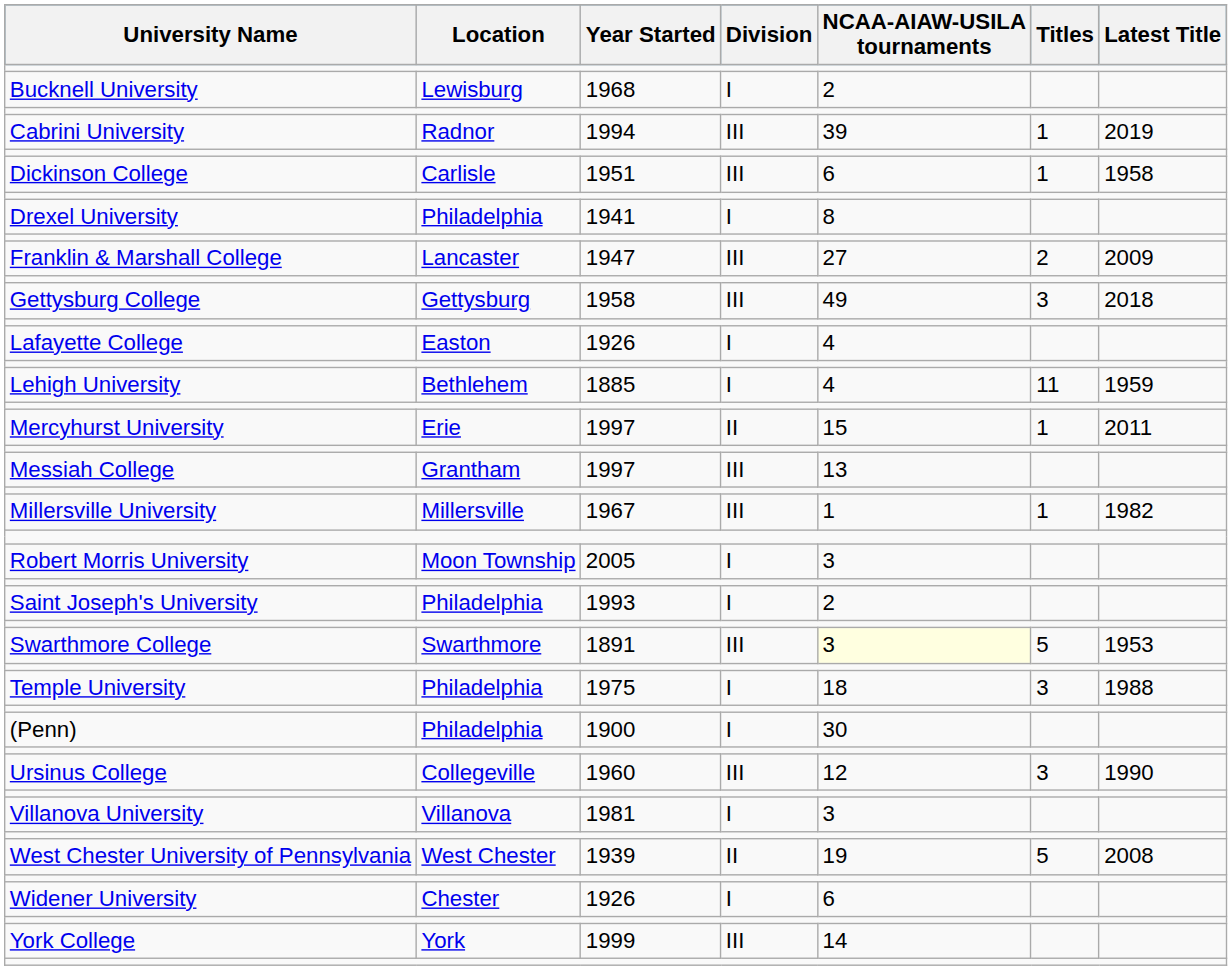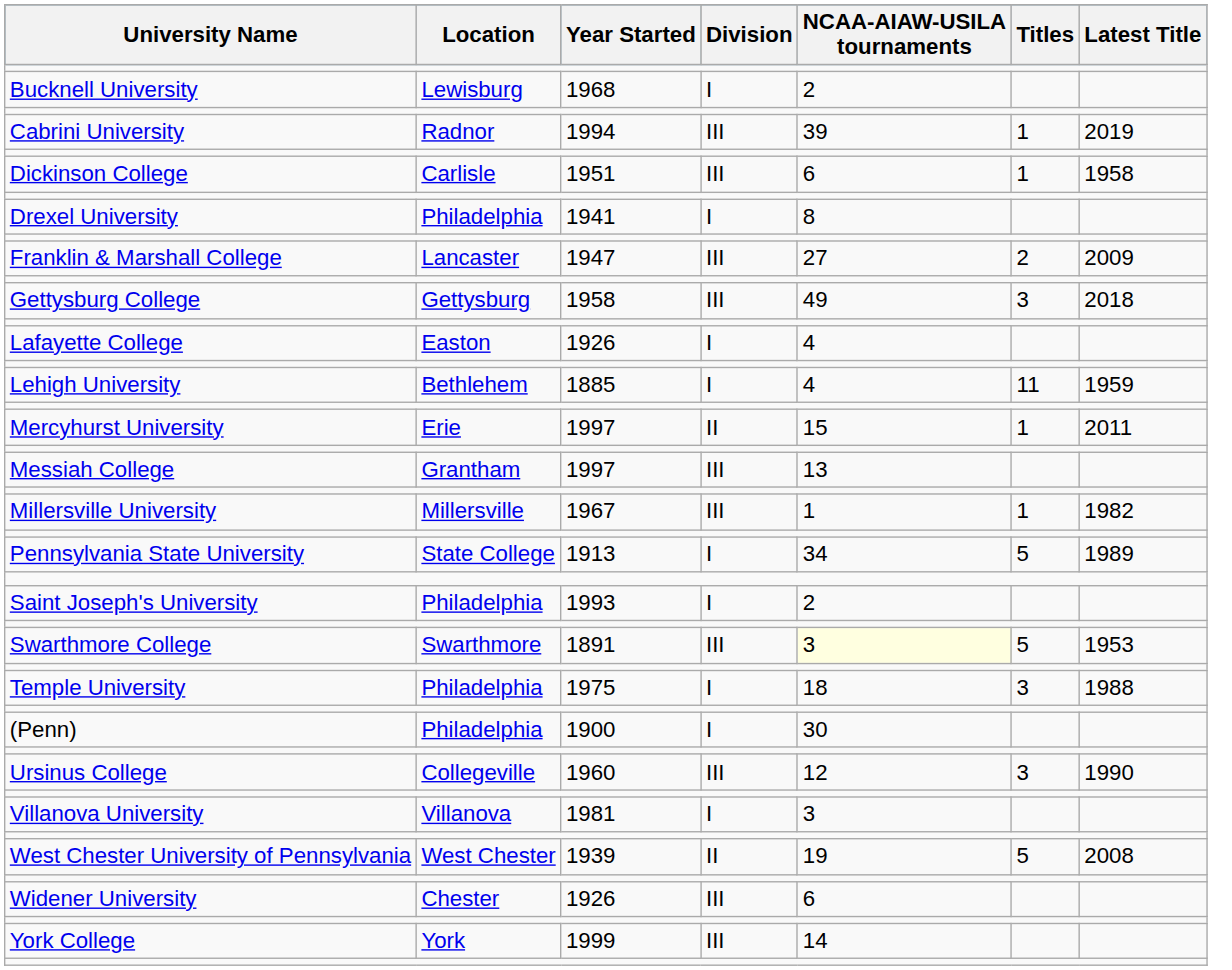+ row: (157, 553)
- row: (129, 560)
(729, 898) I -> (715, 898) III
